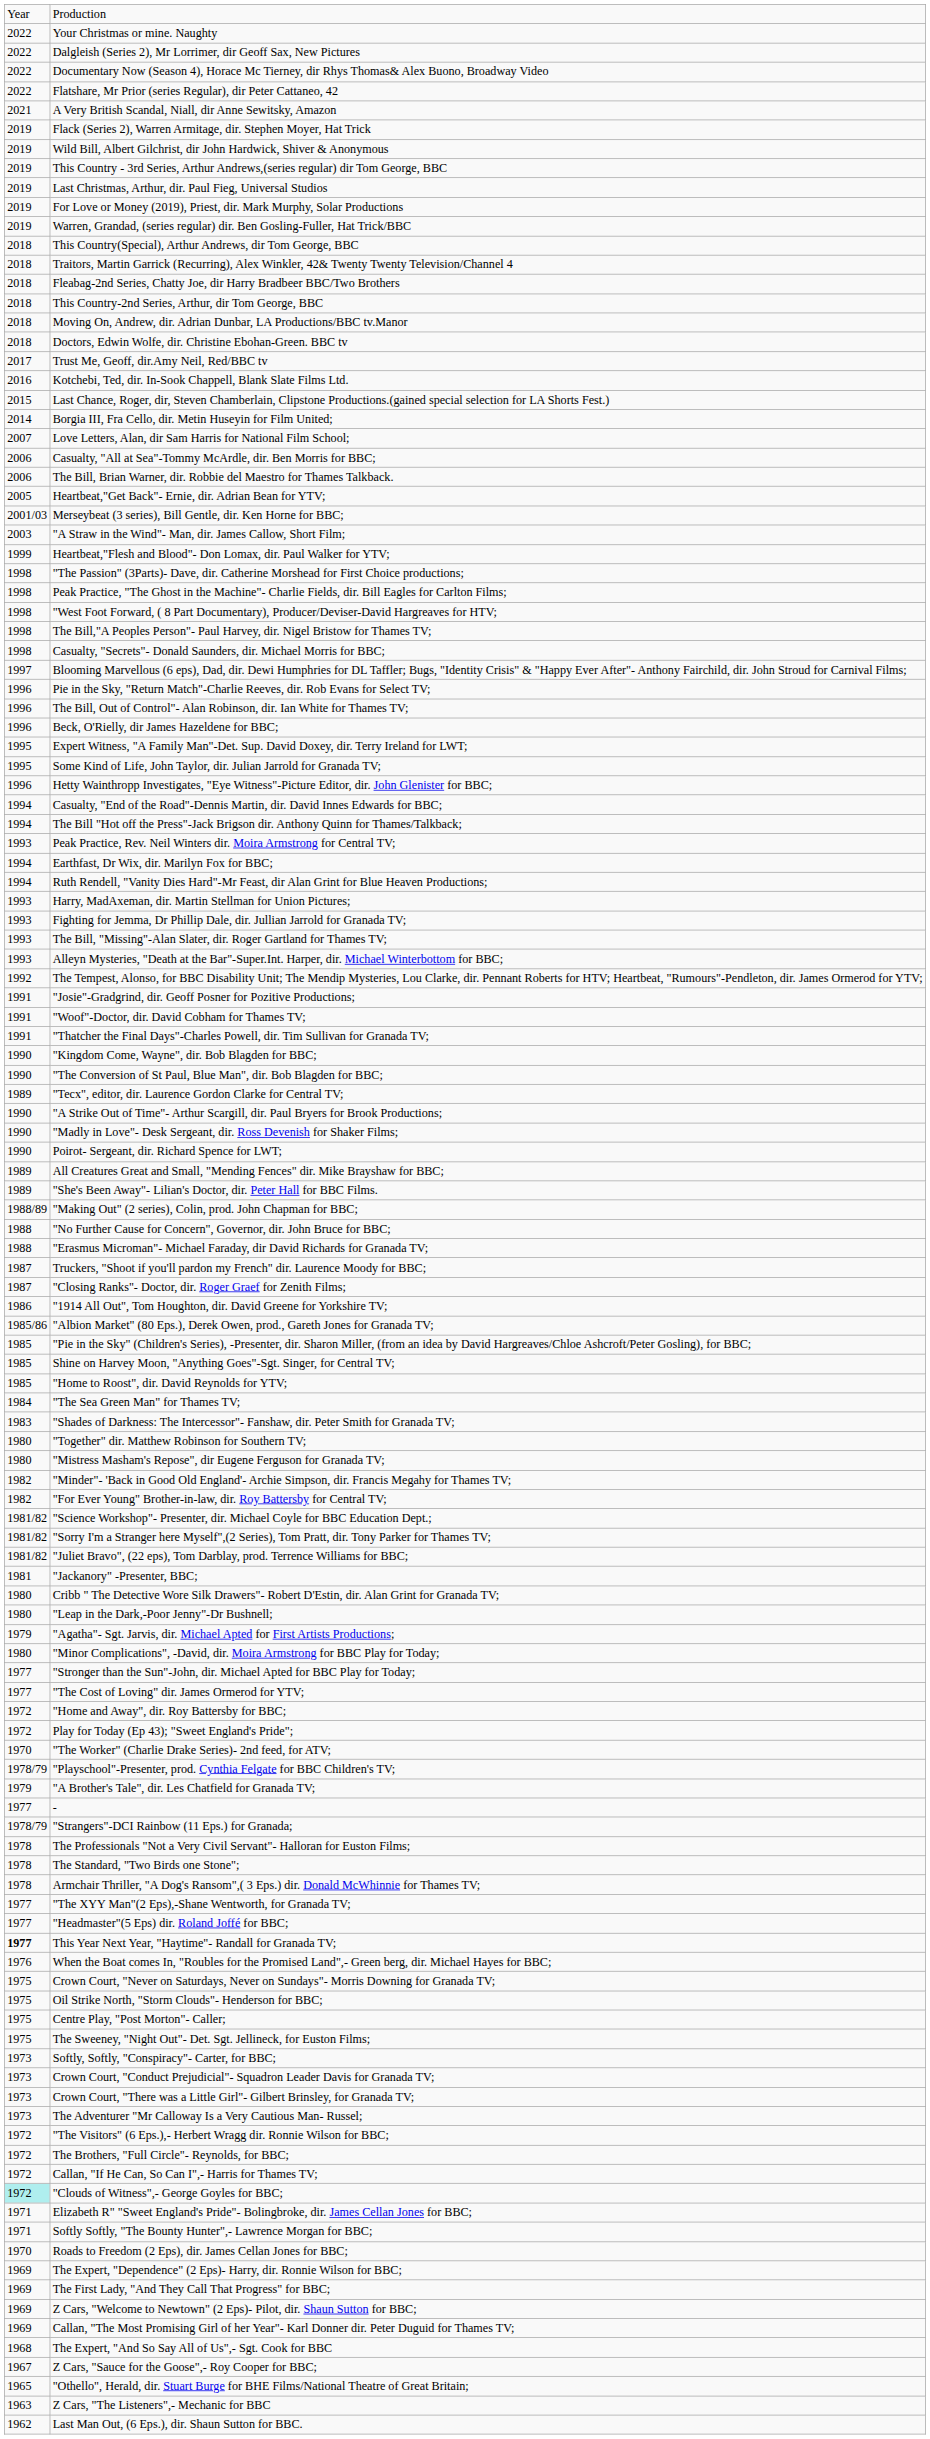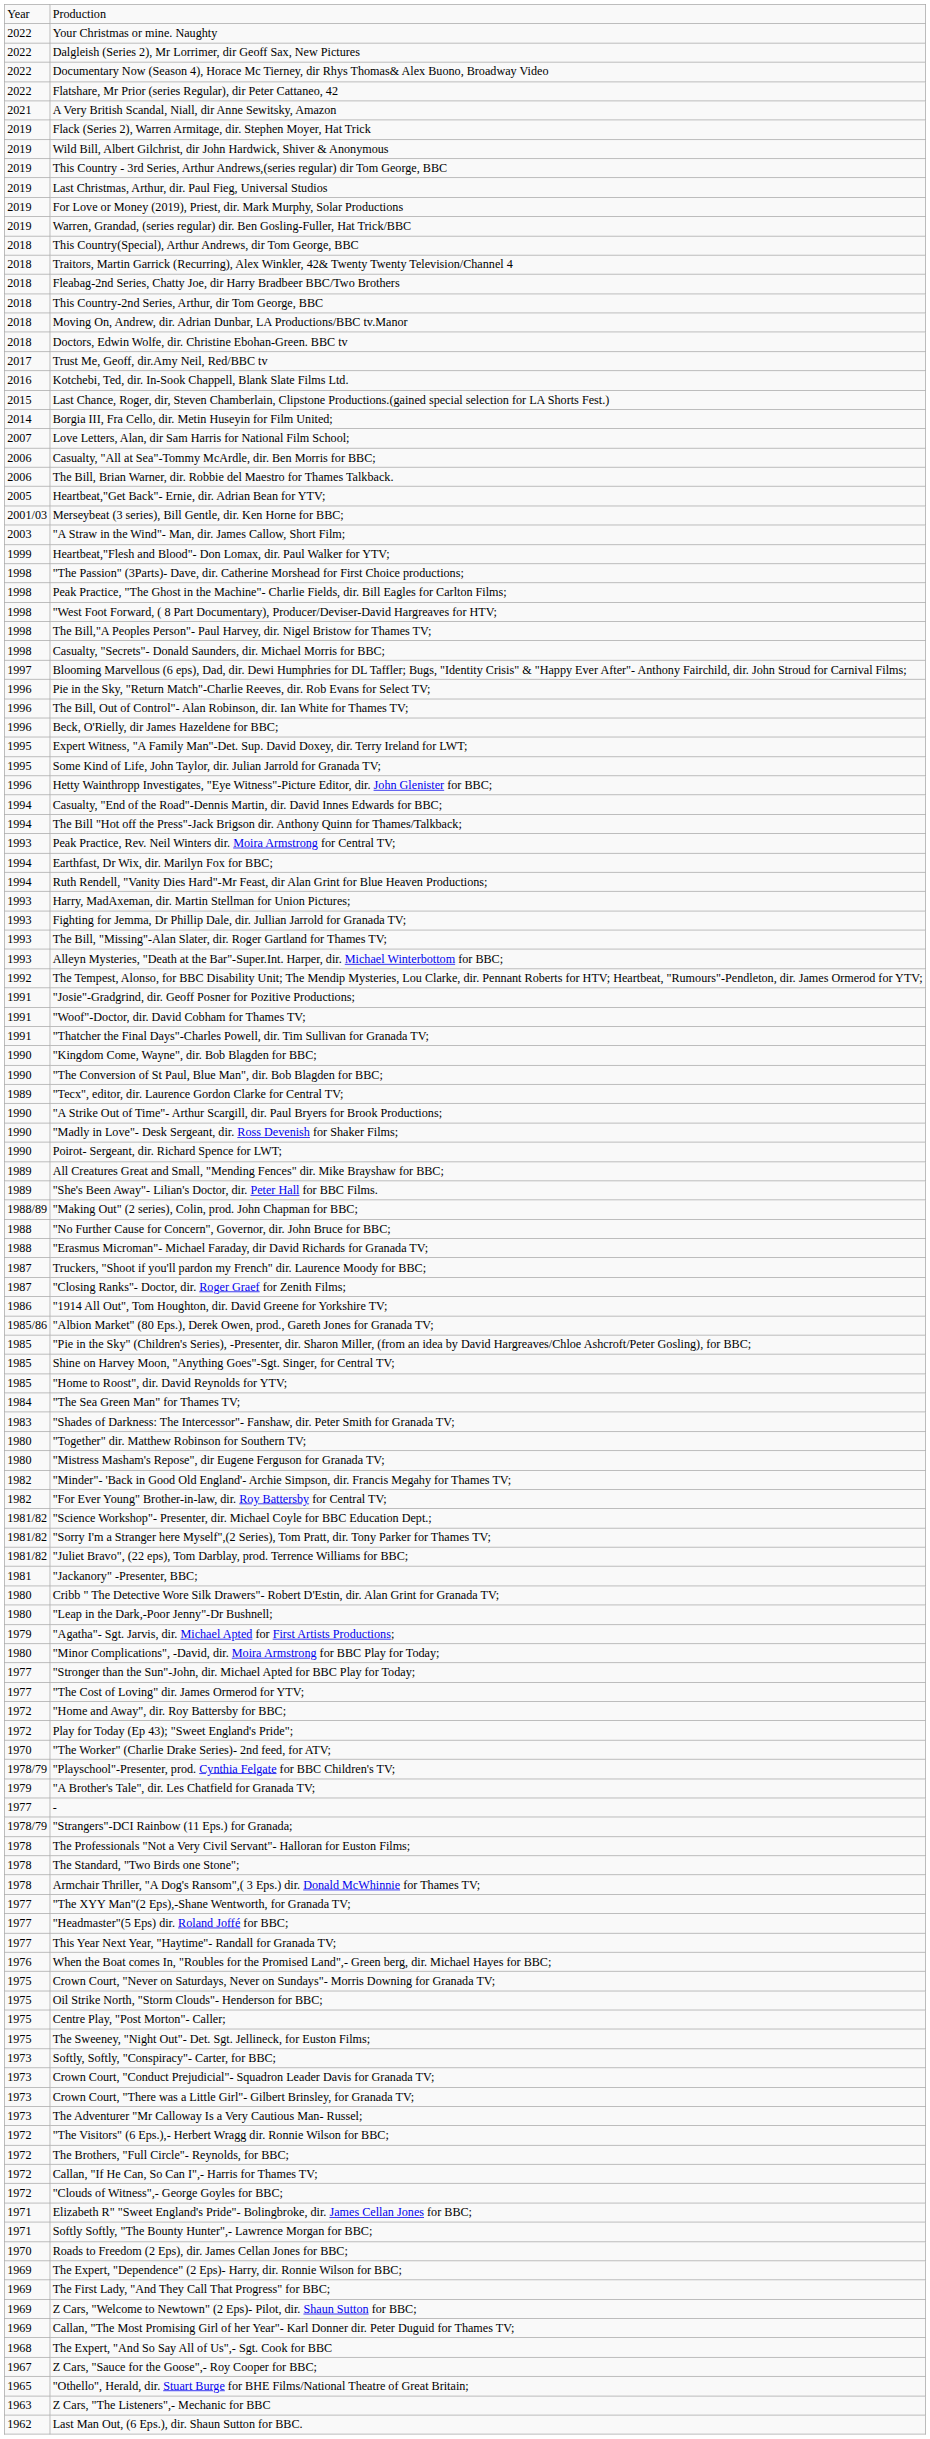(19, 1942) bold -> (19, 1942) normal
(19, 2193) paleturquoise background -> (19, 2193) no background
